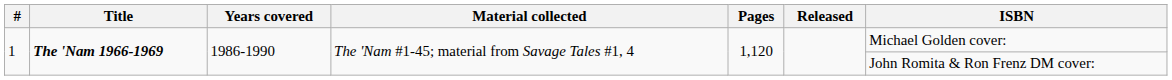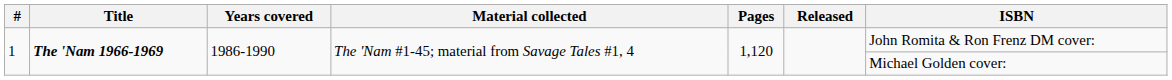(938, 39) Michael Golden cover: -> (982, 39) John Romita & Ron Frenz DM cover:
(982, 63) John Romita & Ron Frenz DM cover: -> (938, 63) Michael Golden cover:
